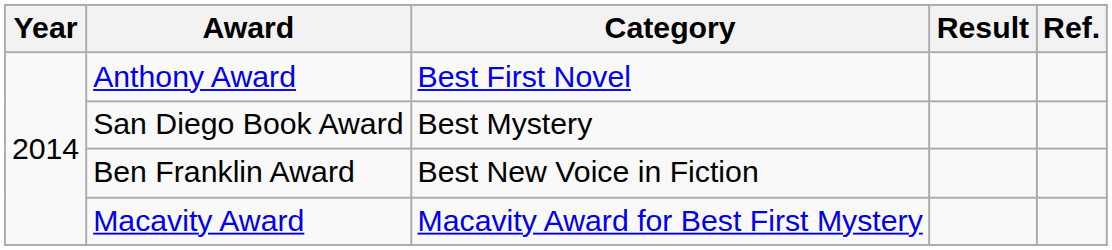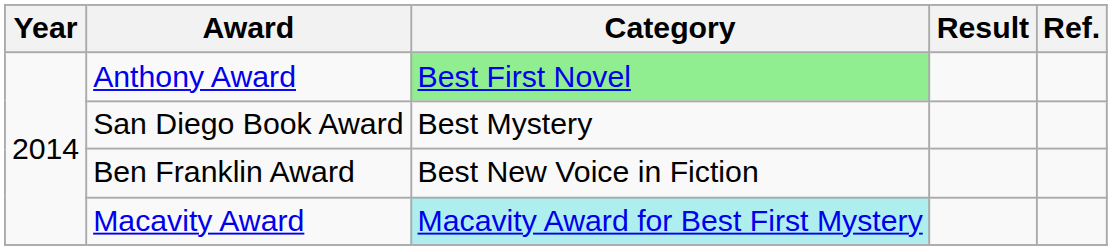(524, 76) no background -> (524, 76) lightgreen background
(670, 220) no background -> (670, 220) paleturquoise background
